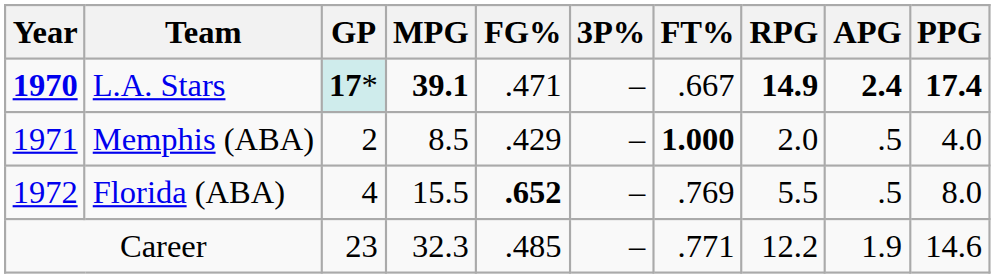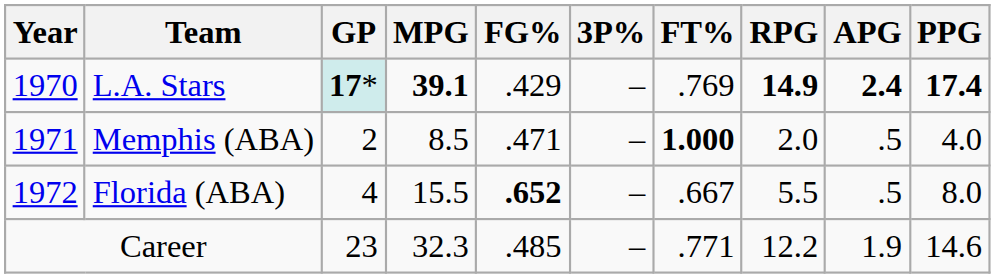(45, 85) bold -> (45, 85) normal
(533, 85) .471 -> (533, 85) .429
(706, 85) .667 -> (706, 85) .769
(533, 138) .429 -> (533, 138) .471
(706, 192) .769 -> (706, 192) .667
